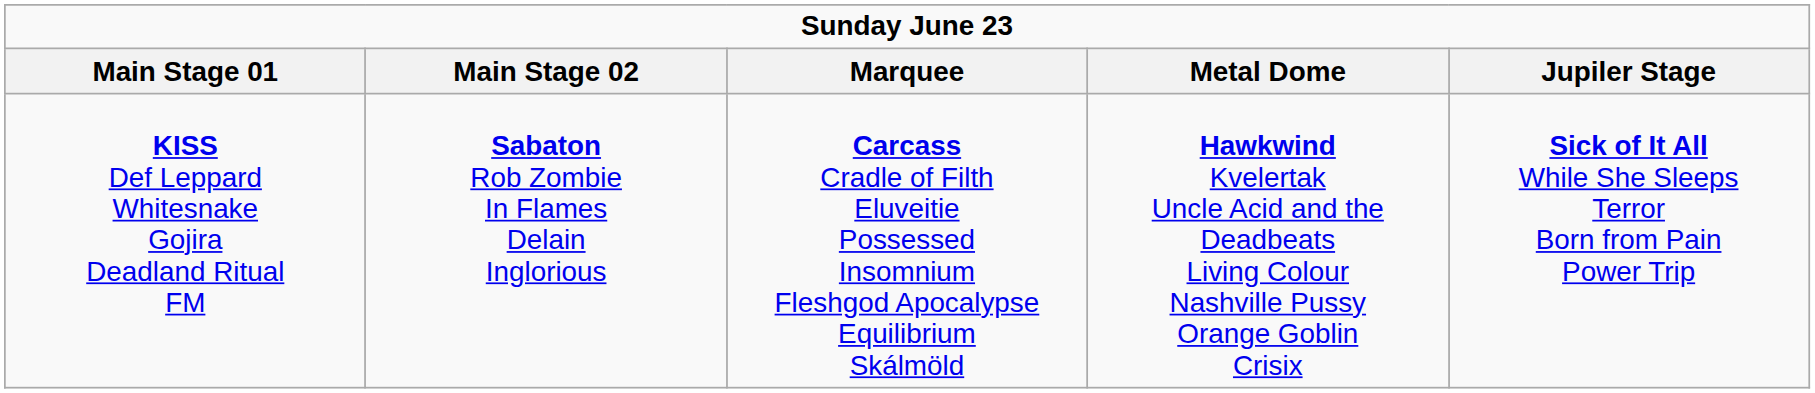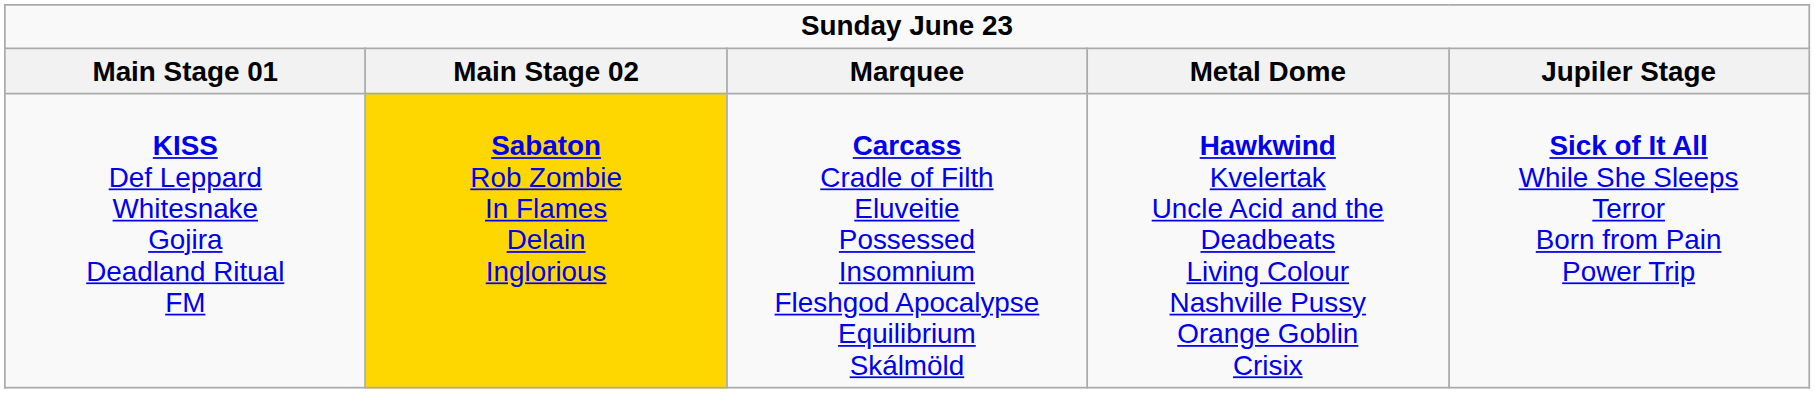(546, 208) no background -> (546, 208) gold background
